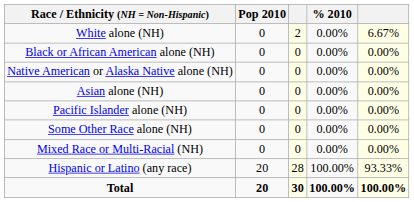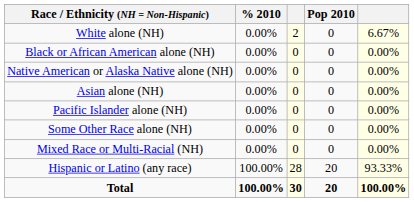columns swapped: (262, 14) <-> (332, 14)
